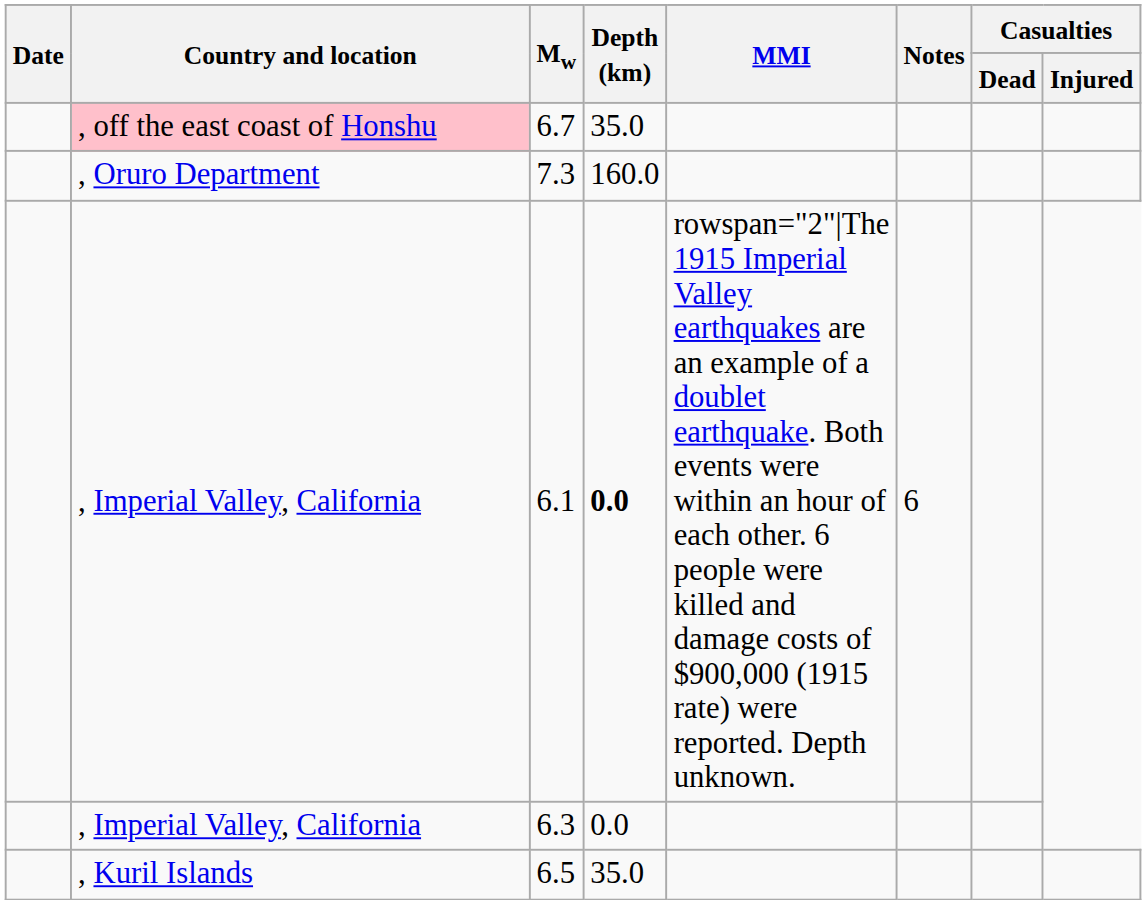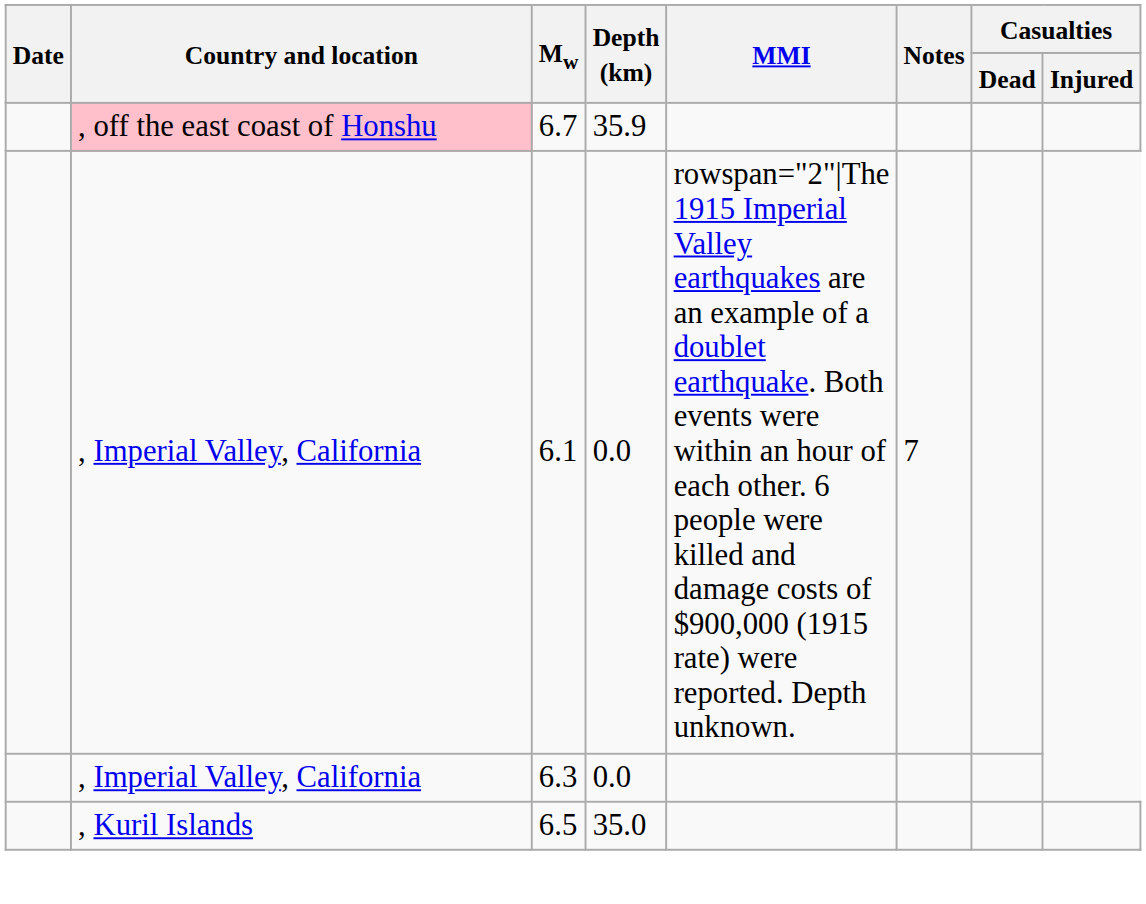(617, 126) 35.0 -> (620, 126) 35.9
- row: (556, 175)
(610, 500) bold -> (612, 451) normal
(911, 500) 6 -> (911, 451) 7
